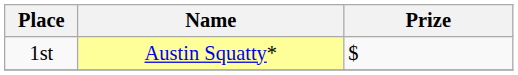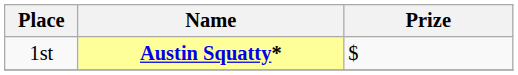(211, 53) normal -> (211, 53) bold
